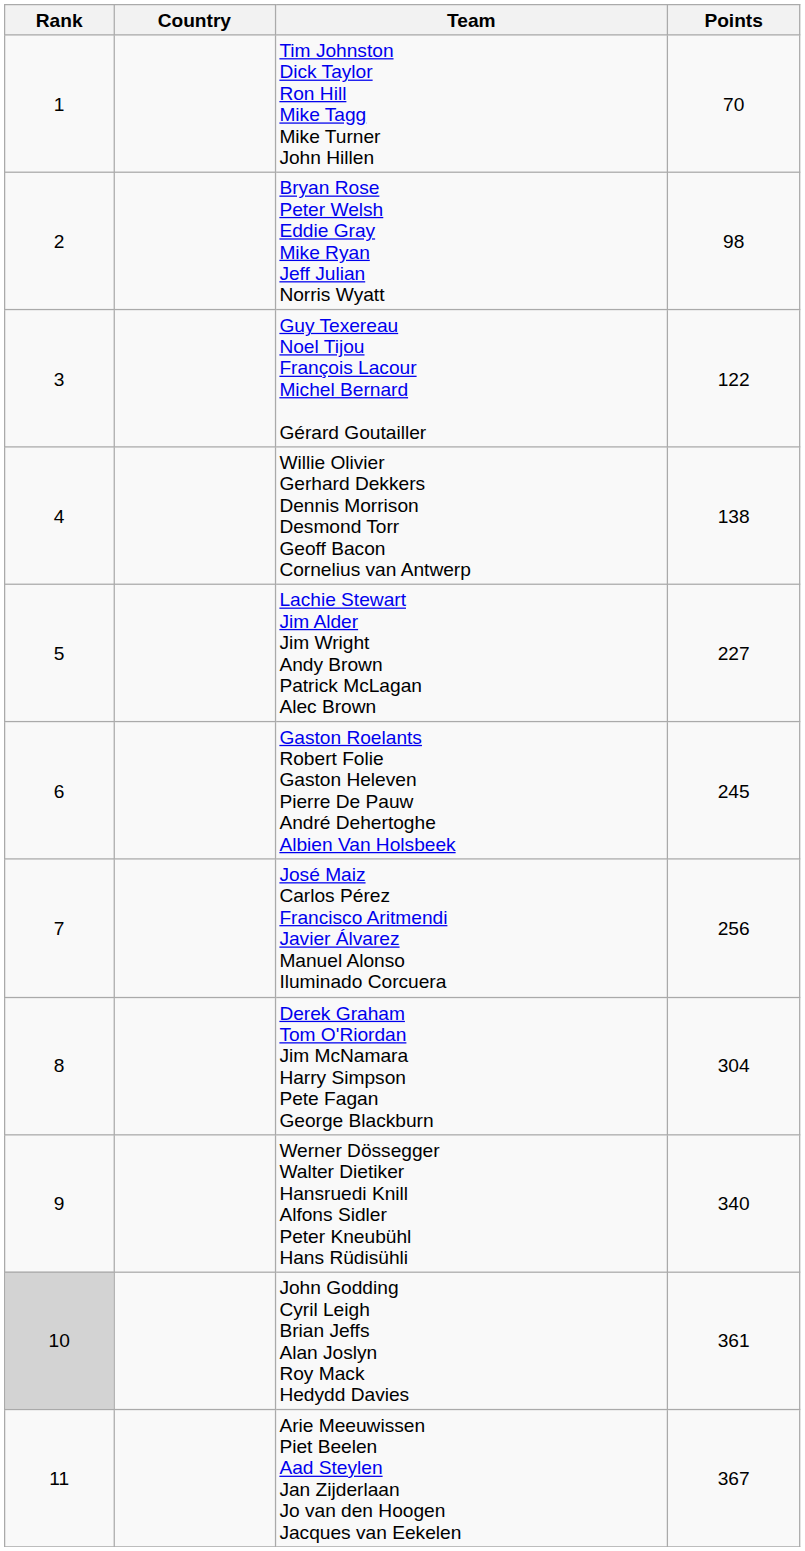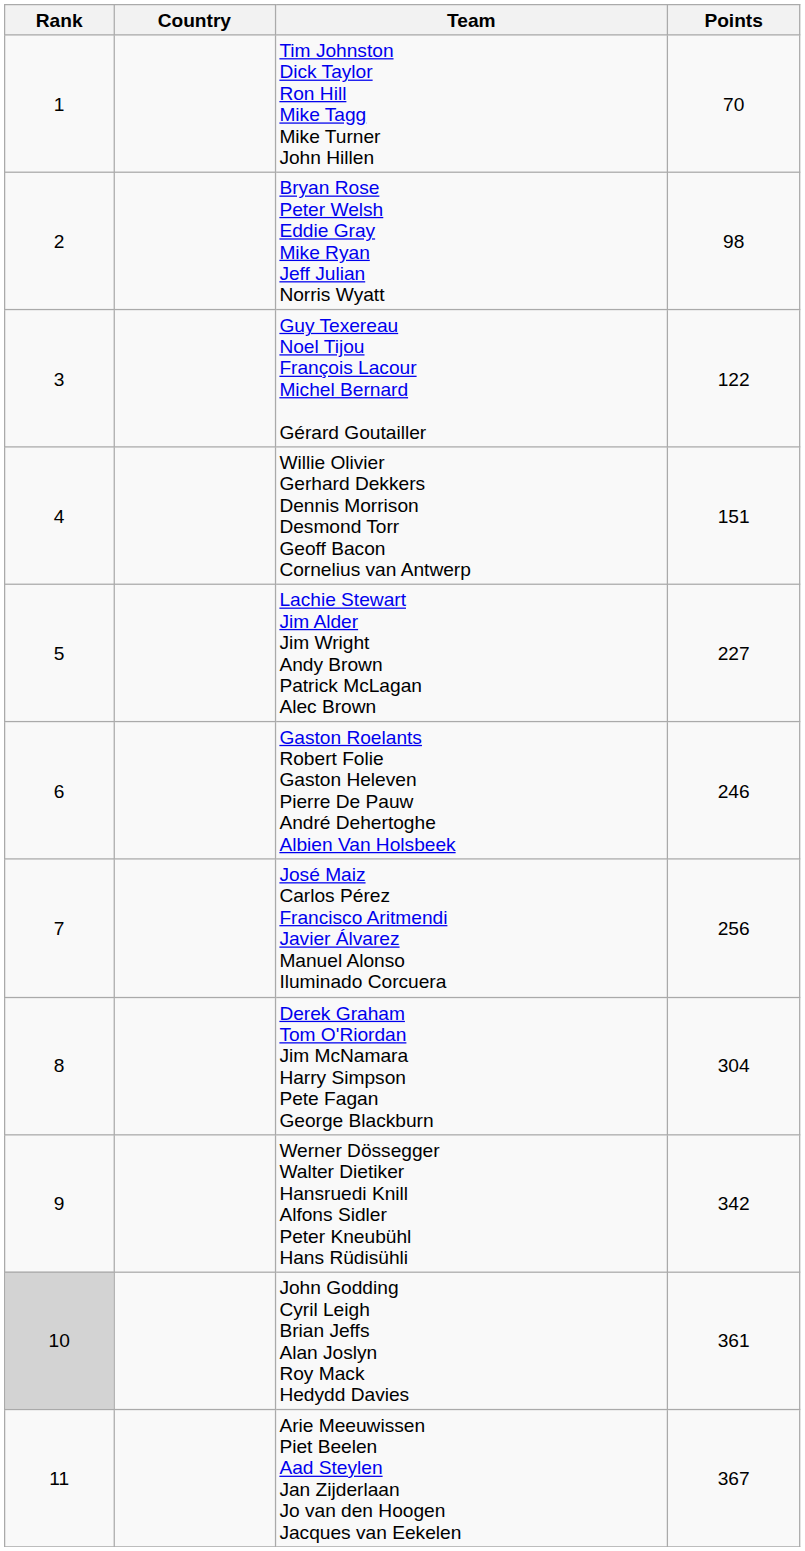(734, 516) 138 -> (734, 516) 151
(734, 791) 245 -> (734, 791) 246
(734, 1203) 340 -> (734, 1203) 342
